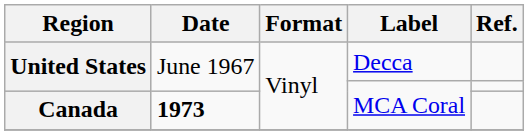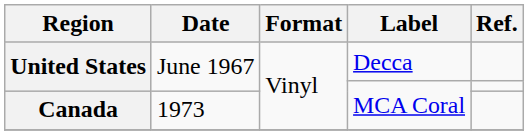(181, 110) bold -> (181, 110) normal
